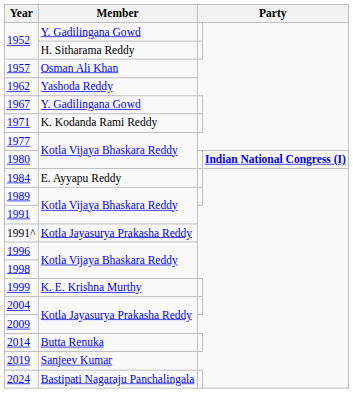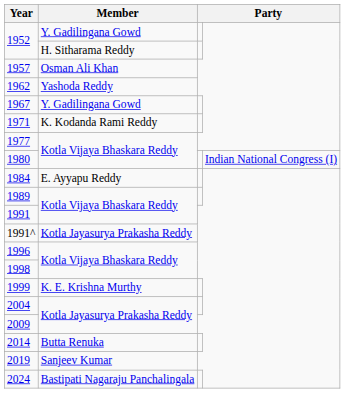(275, 159) bold -> (271, 159) normal
